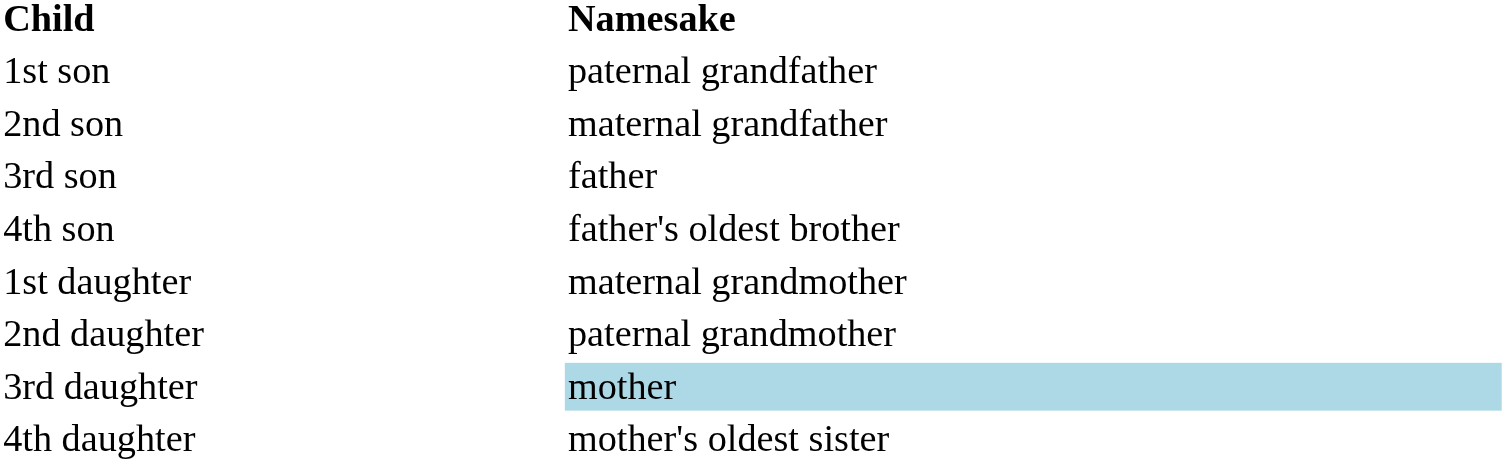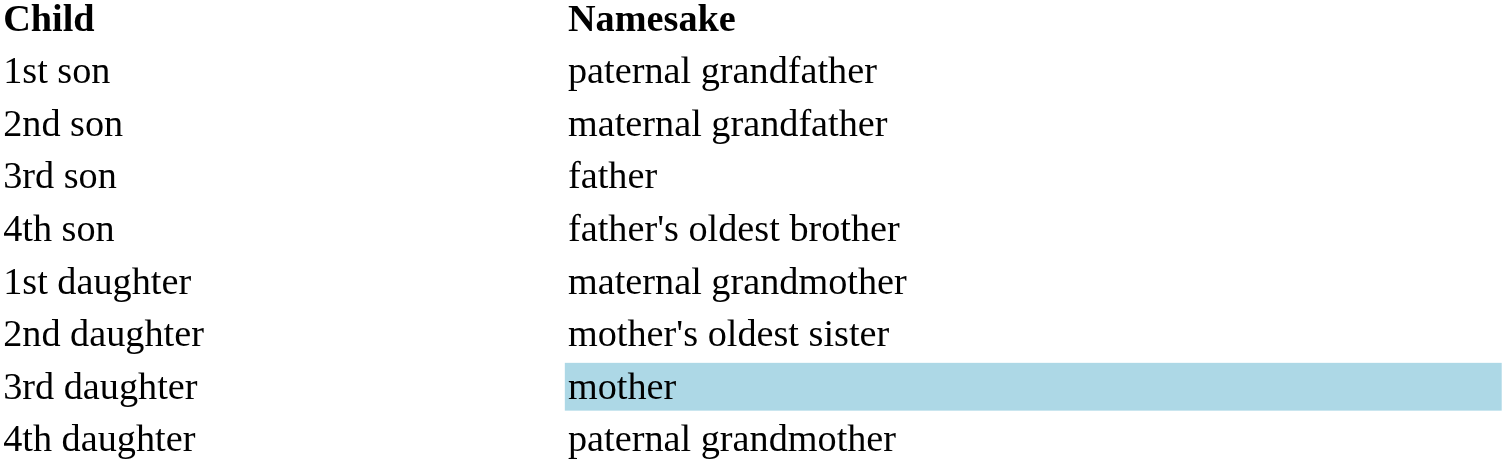(732, 333) paternal grandmother -> (729, 333) mother's oldest sister
(729, 438) mother's oldest sister -> (732, 438) paternal grandmother
